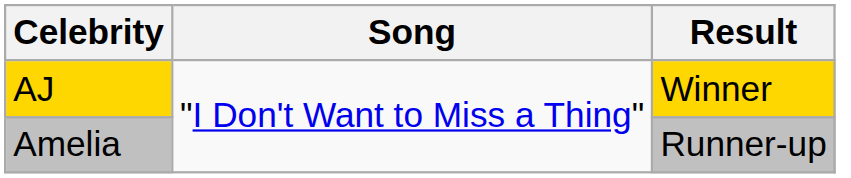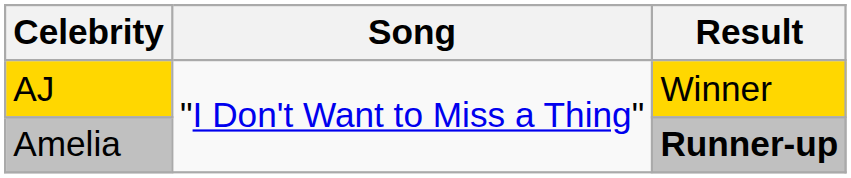(744, 144) normal -> (749, 144) bold
